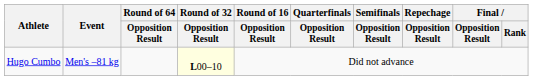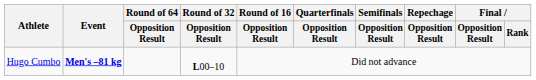(92, 61) normal -> (93, 61) bold
(206, 67) lightyellow background -> (209, 67) no background
